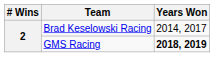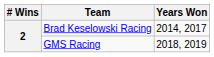(181, 44) bold -> (181, 44) normal
